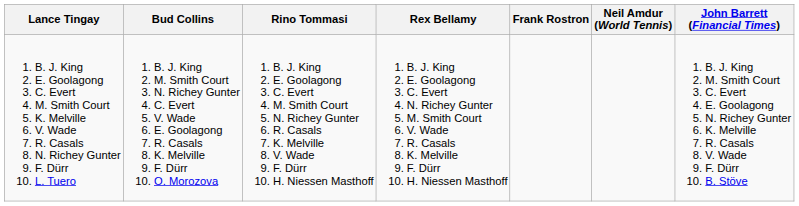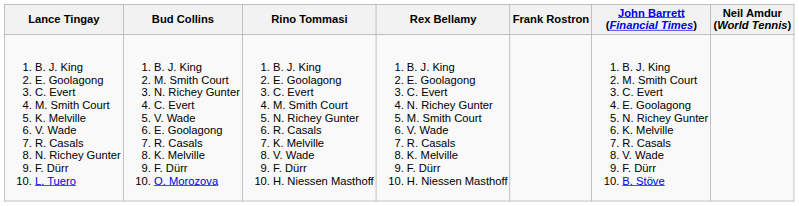columns swapped: (734, 19) <-> (633, 19)
